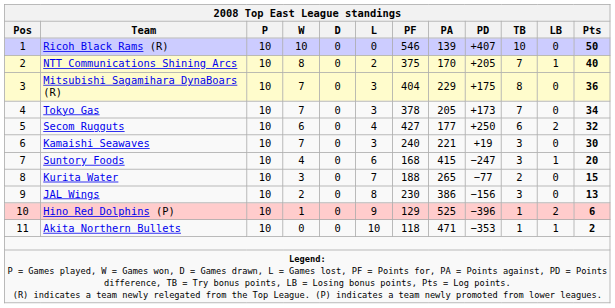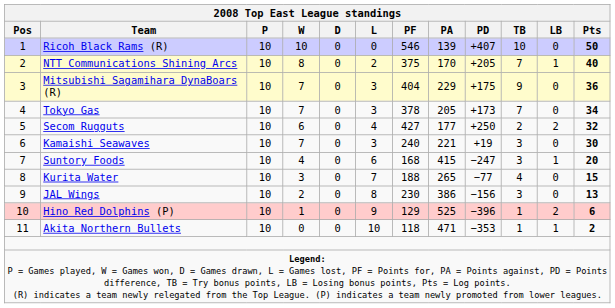(519, 87) 8 -> (519, 87) 9
(519, 127) 6 -> (519, 127) 2
(519, 177) 2 -> (519, 177) 4
